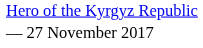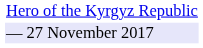(80, 33) no background -> (80, 33) lavender background
